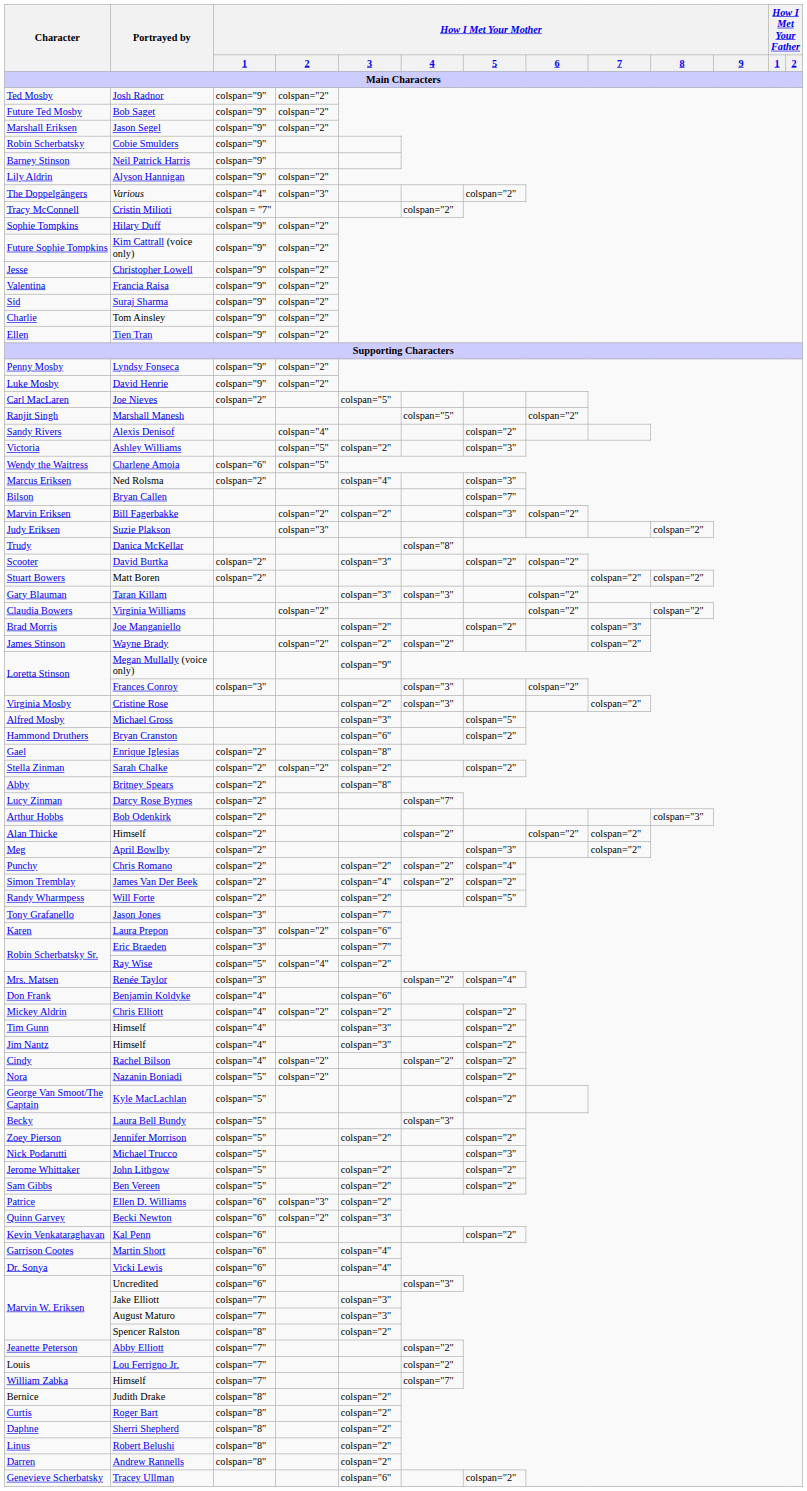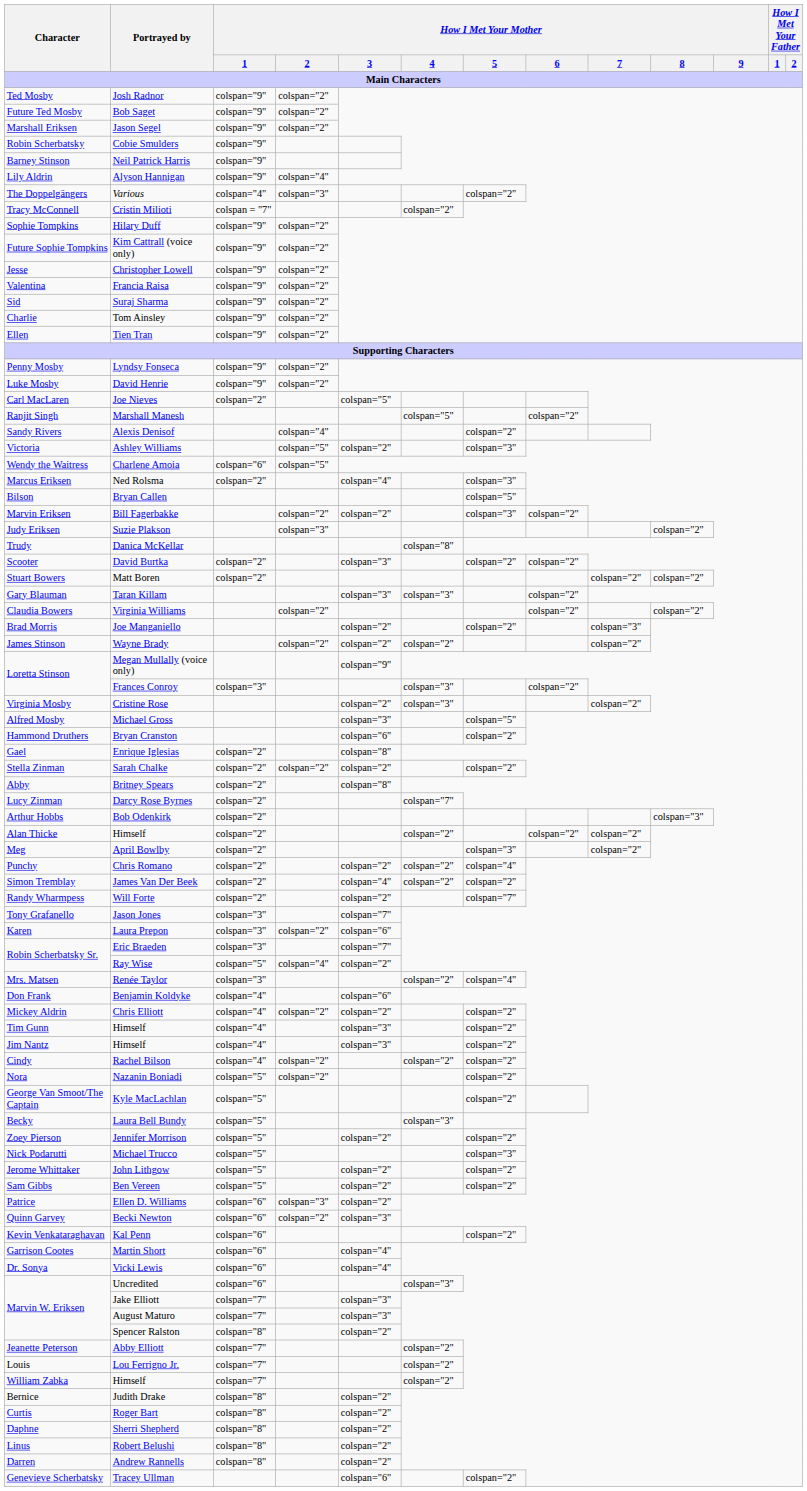(303, 177) colspan="2" -> (303, 177) colspan="4"
(491, 497) colspan="7" -> (491, 497) colspan="5"
(491, 898) colspan="5" -> (491, 898) colspan="7"
(428, 1380) colspan="7" -> (428, 1380) colspan="2"
